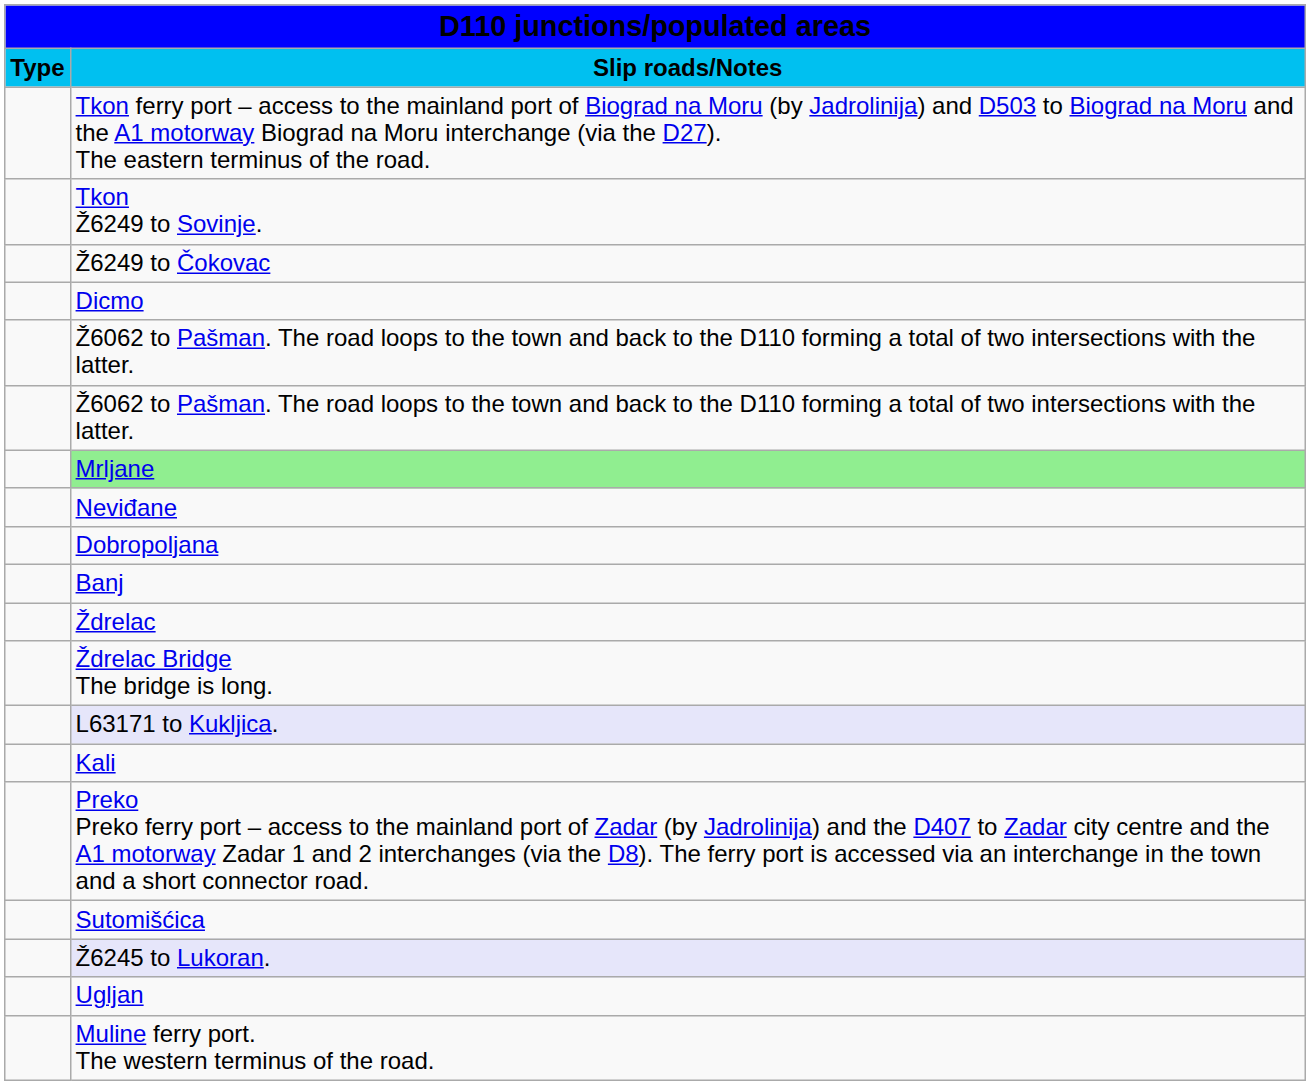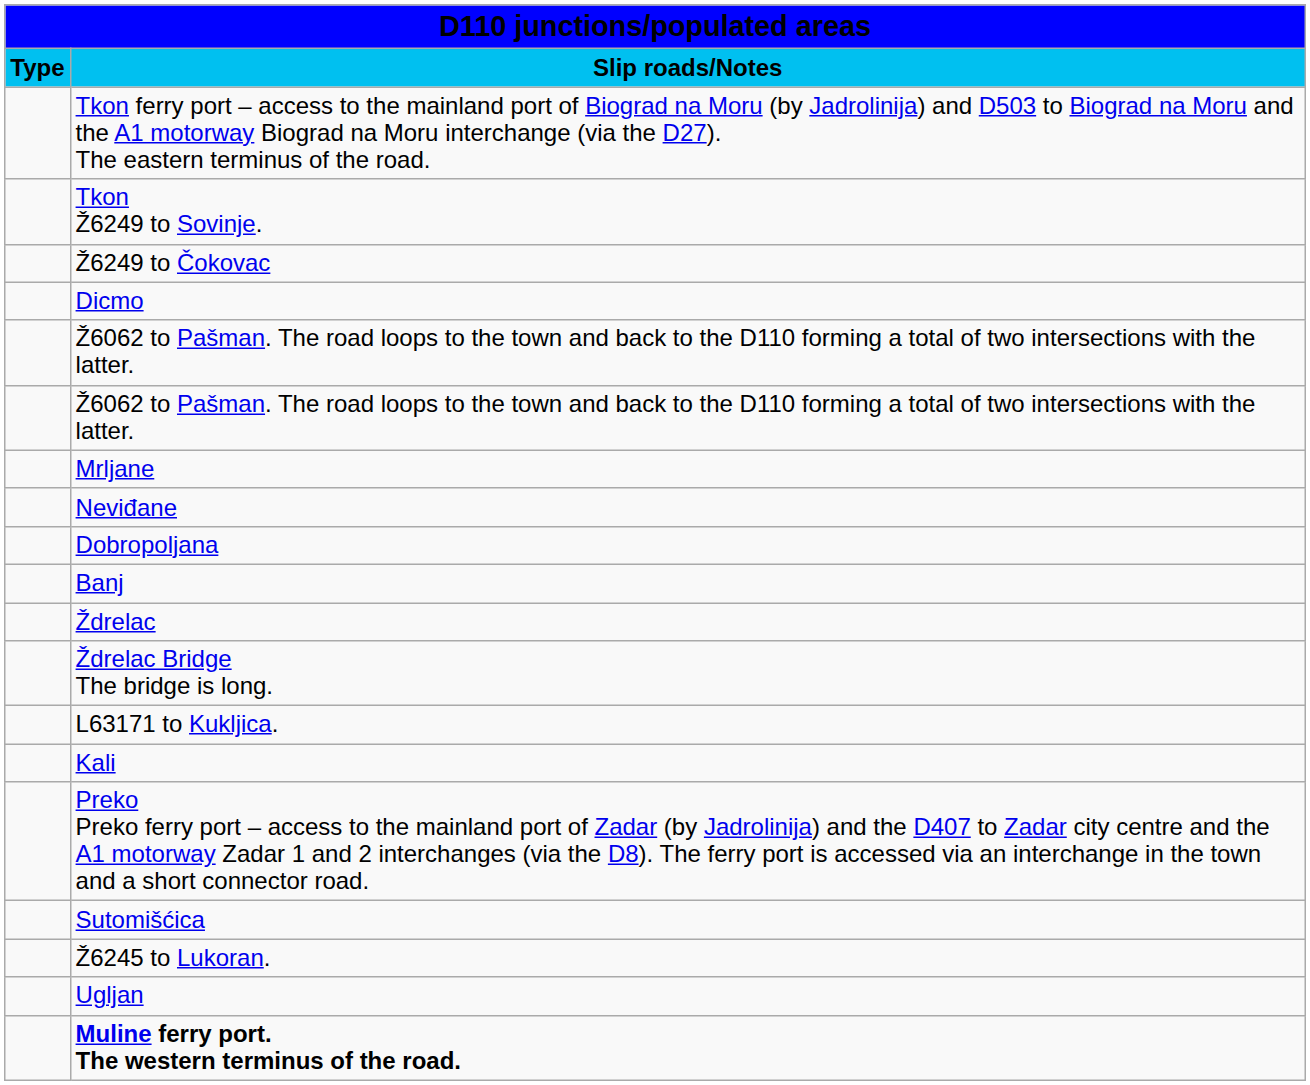(115, 469) lightgreen background -> (115, 469) no background
(177, 724) lavender background -> (177, 724) no background
(173, 957) lavender background -> (173, 957) no background
(255, 1047) normal -> (268, 1047) bold
